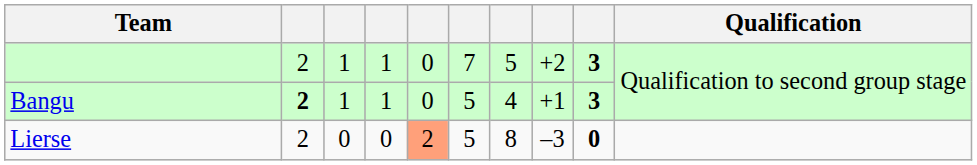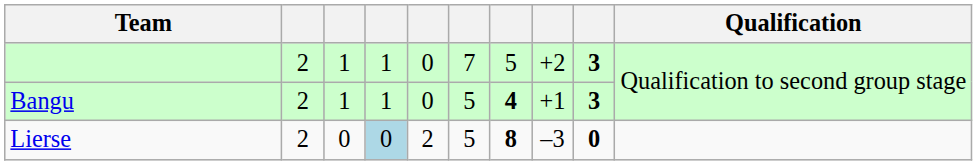(303, 100) bold -> (303, 100) normal
(511, 100) normal -> (511, 100) bold
(386, 139) no background -> (386, 139) lightblue background
(428, 139) lightsalmon background -> (428, 139) no background
(511, 139) normal -> (511, 139) bold
